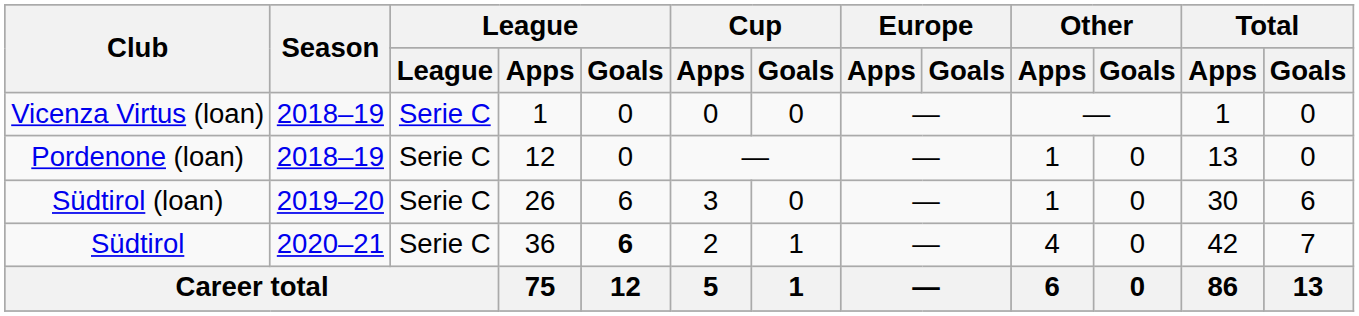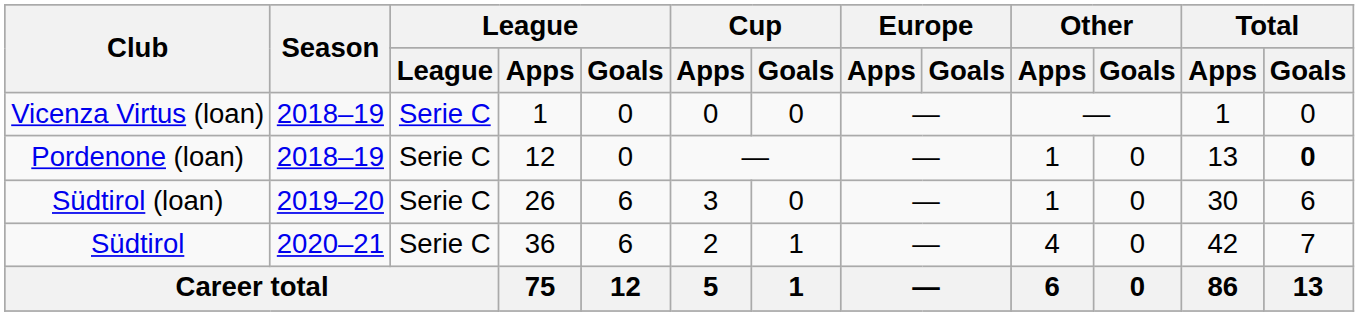(1308, 157) normal -> (1308, 157) bold
(625, 244) bold -> (625, 244) normal
